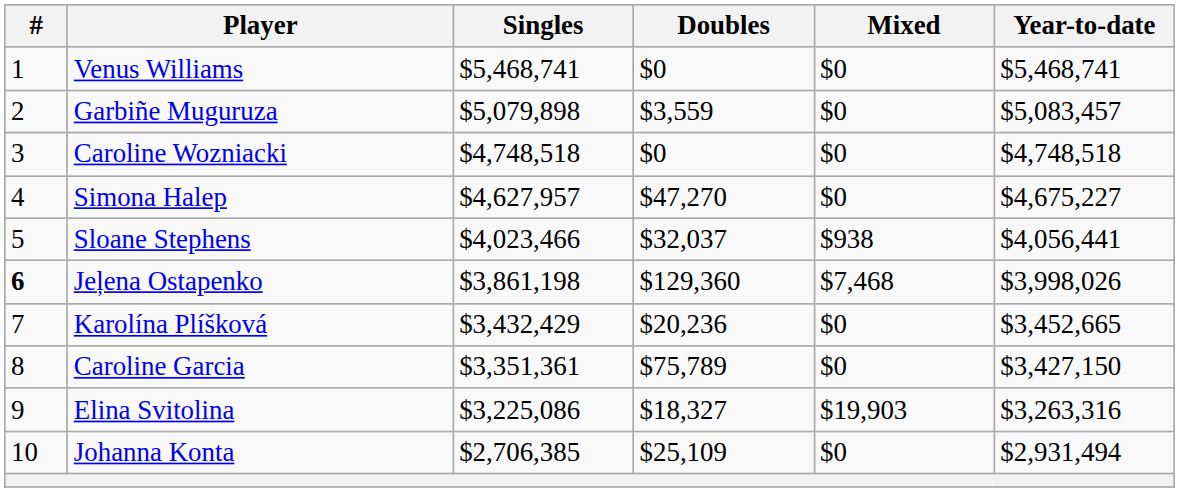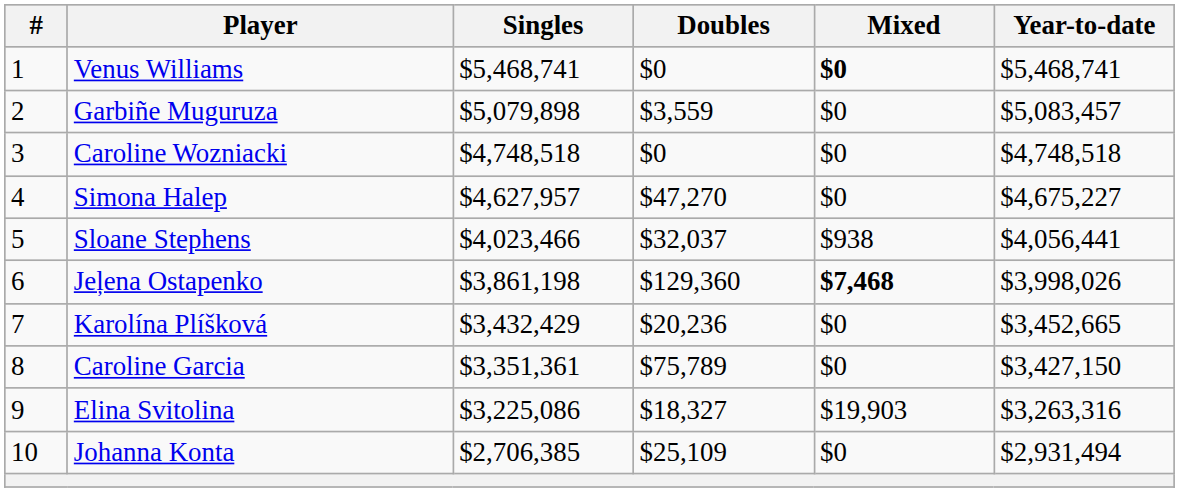(833, 68) normal -> (833, 68) bold
(18, 281) bold -> (18, 281) normal
(857, 281) normal -> (857, 281) bold
